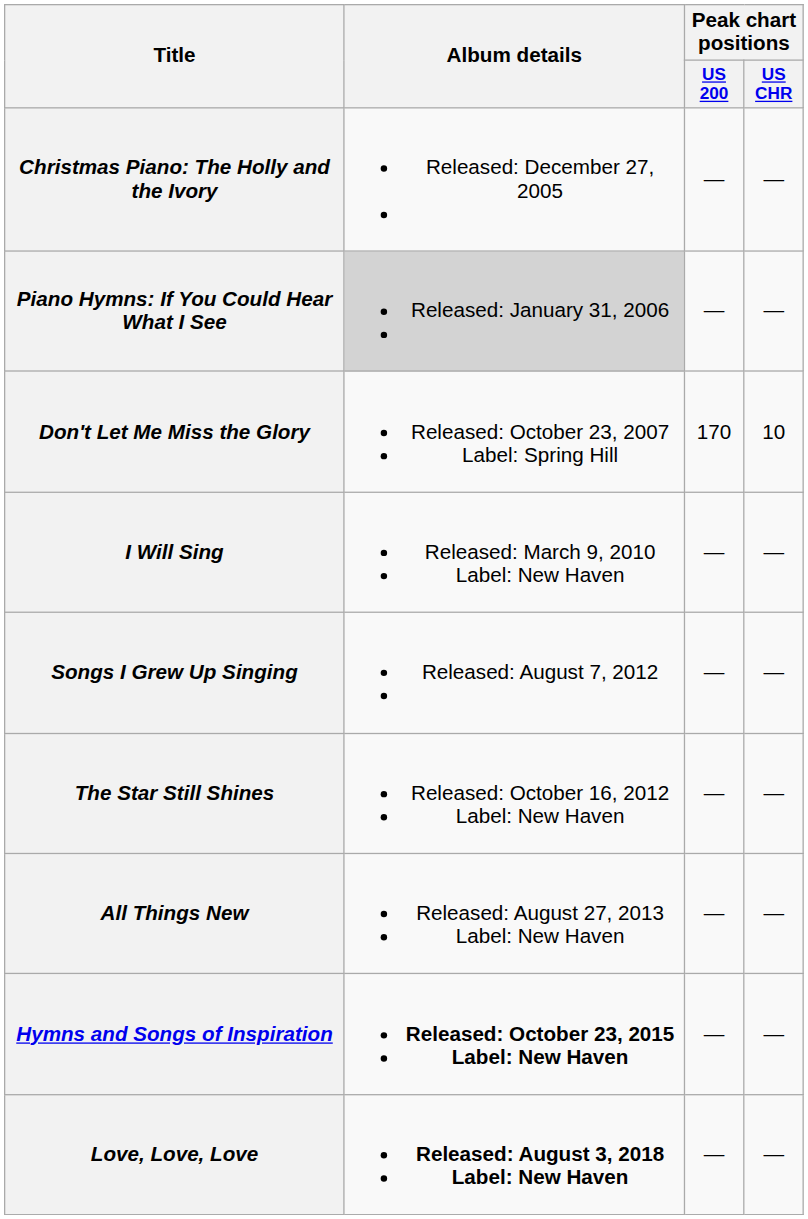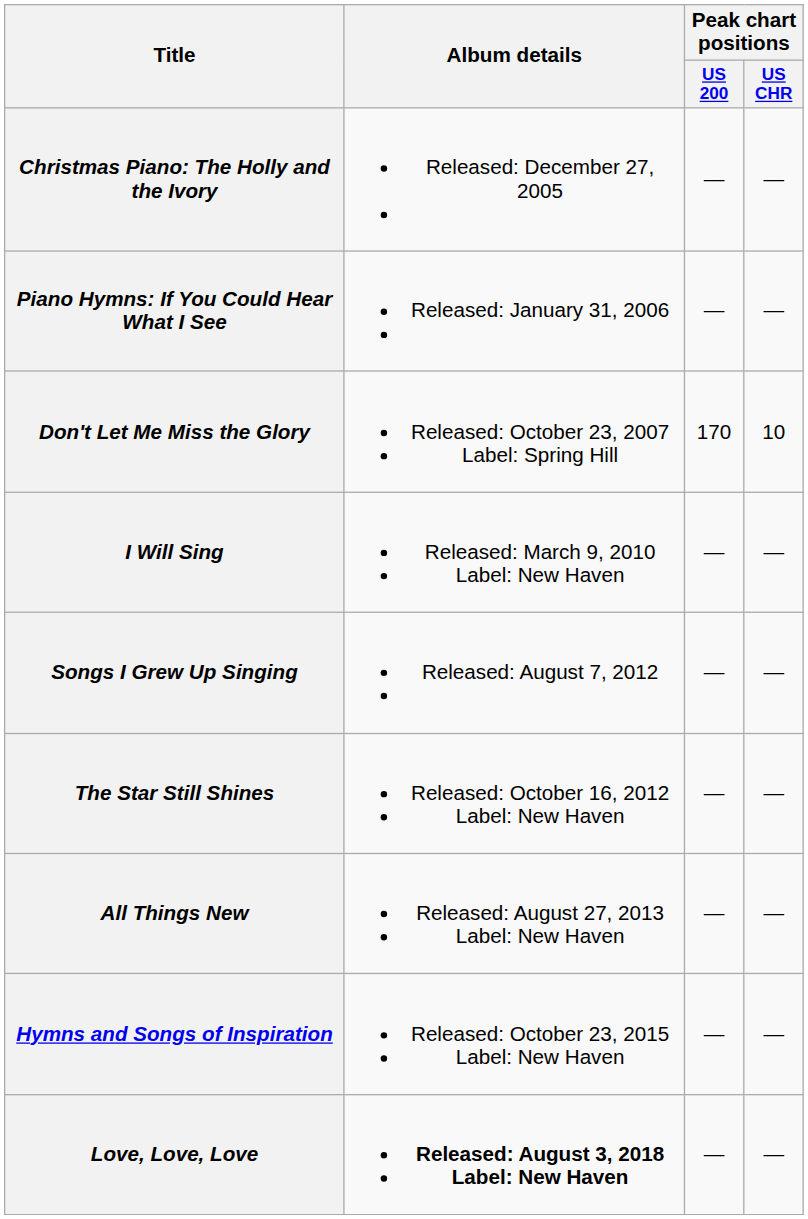(514, 323) lightgrey background -> (514, 323) no background
(514, 1046) bold -> (514, 1046) normal
